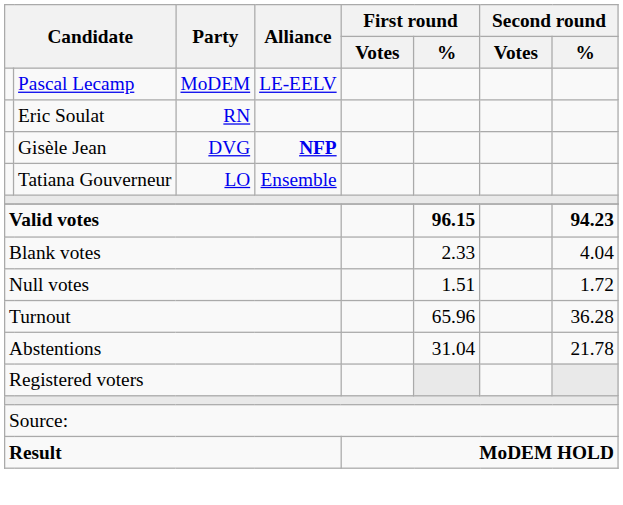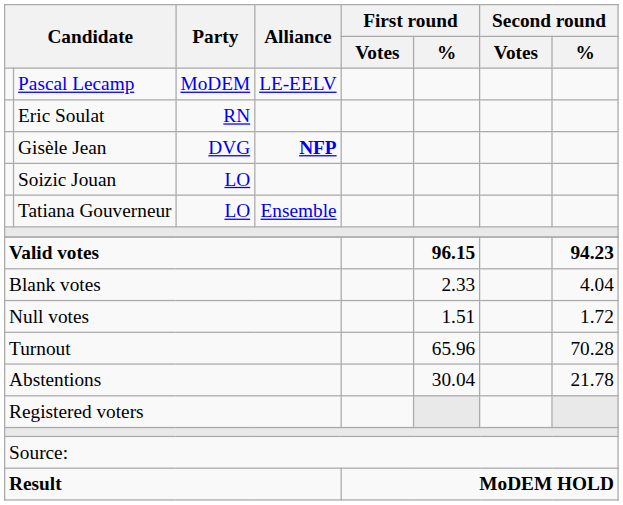+ row: (67, 179)
(592, 316) 36.28 -> (592, 347) 70.28
(454, 347) 31.04 -> (454, 379) 30.04
